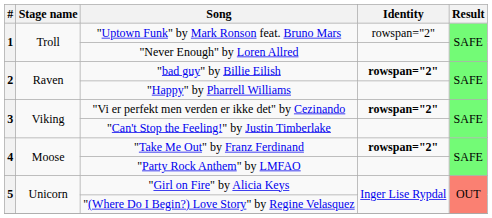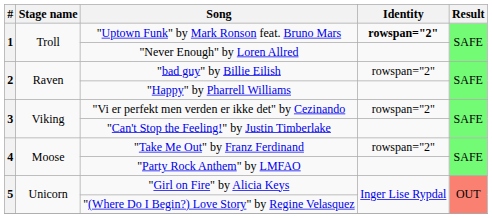(403, 33) normal -> (403, 33) bold
(403, 71) bold -> (403, 71) normal
(403, 109) bold -> (403, 109) normal
(403, 147) bold -> (403, 147) normal
